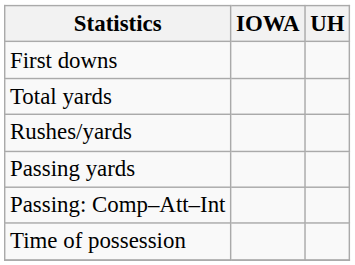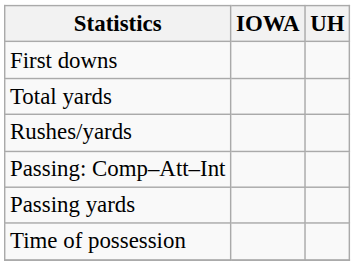rows swapped: (73, 168) <-> (118, 204)
